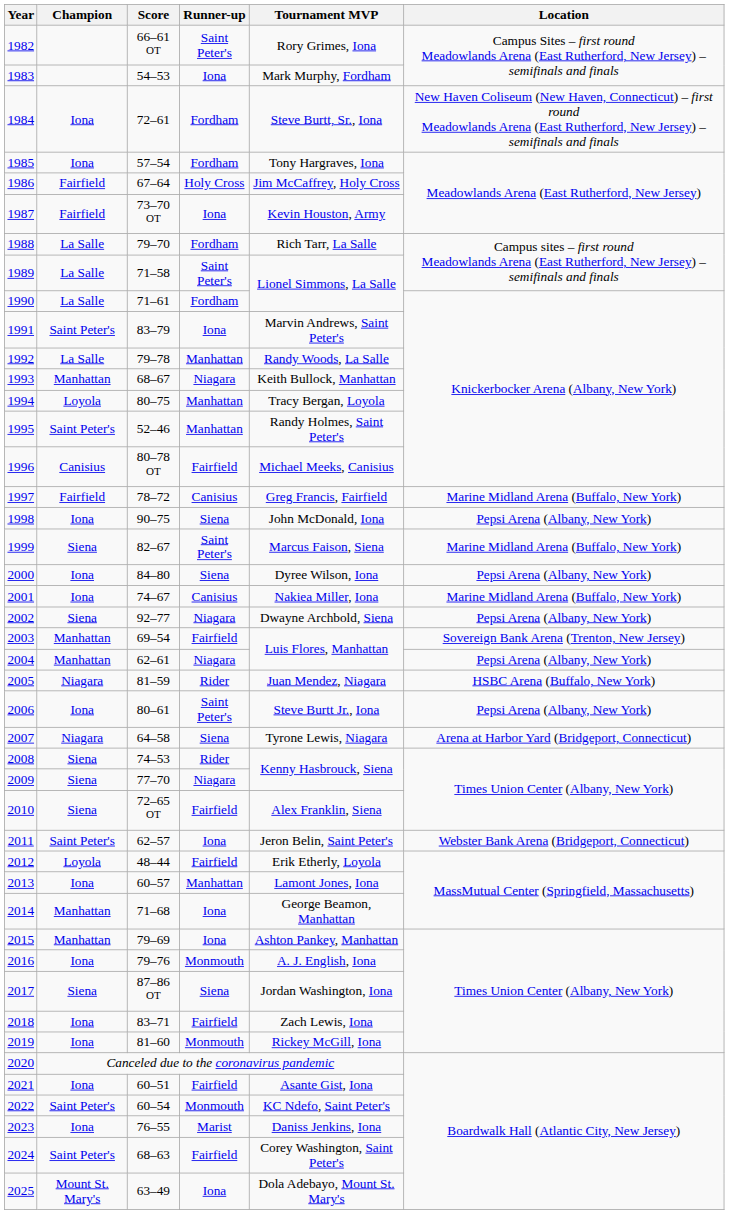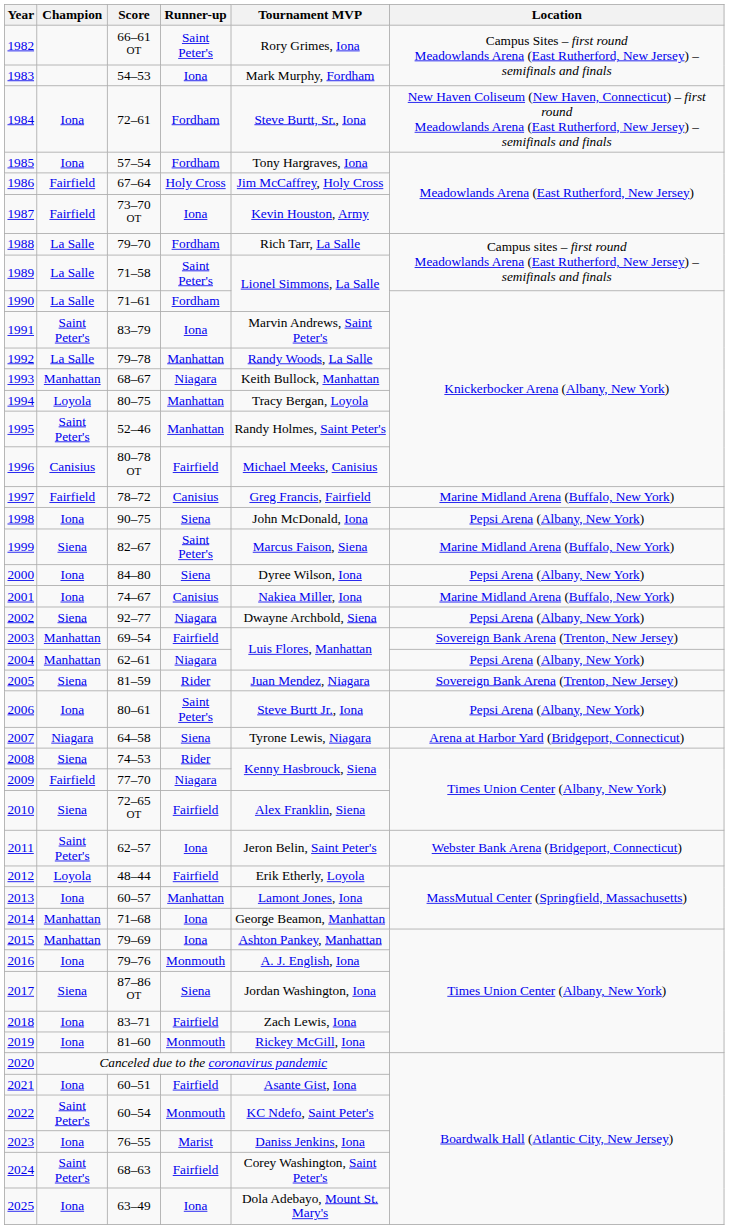(82, 680) Niagara -> (72, 680) Siena
(564, 680) HSBC Arena (Buffalo, New York) -> (557, 680) Sovereign Bank Arena (Trenton, New Jersey)
(82, 779) Siena -> (72, 779) Fairfield
(82, 1191) Mount St. Mary's -> (72, 1206) Iona
